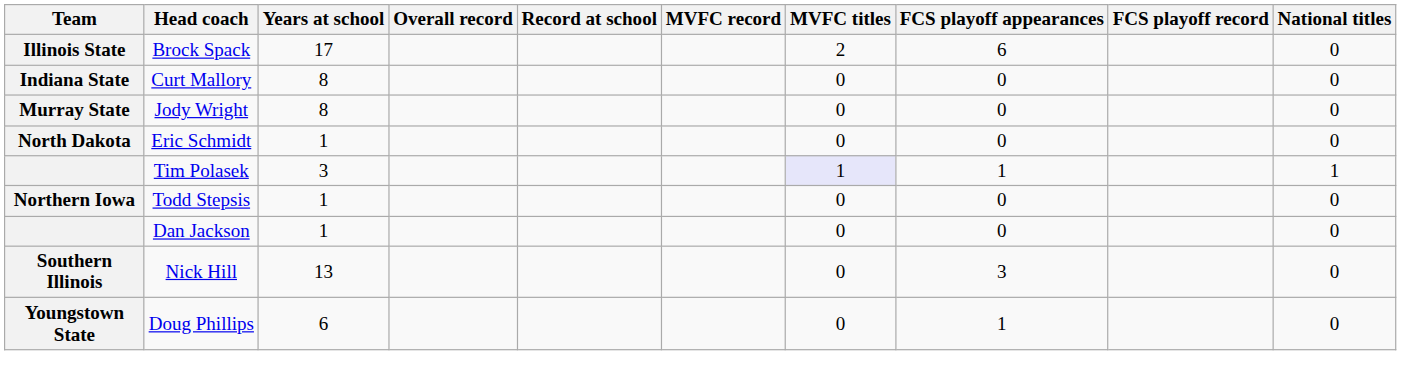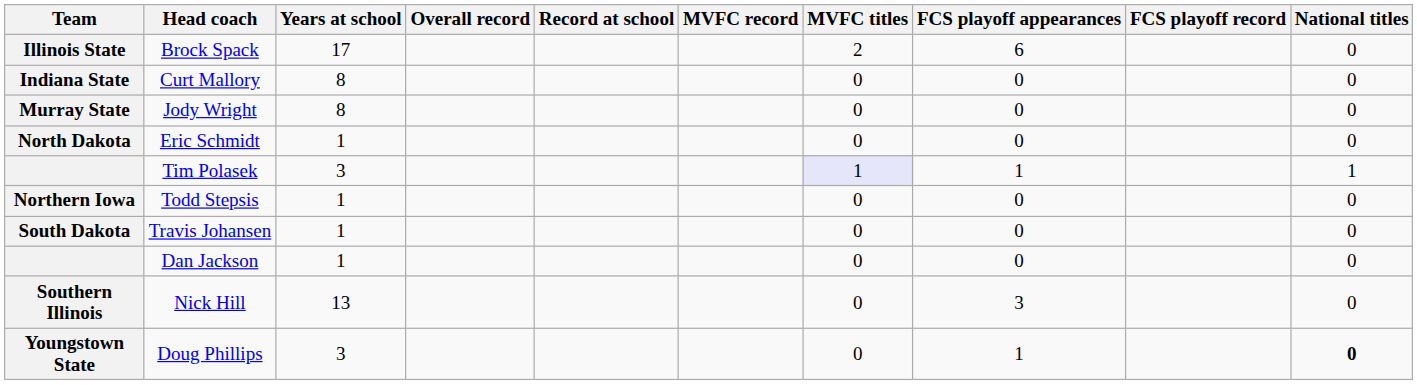+ row: (210, 230)
(324, 323) 6 -> (341, 353) 3
(1334, 323) normal -> (1352, 353) bold
